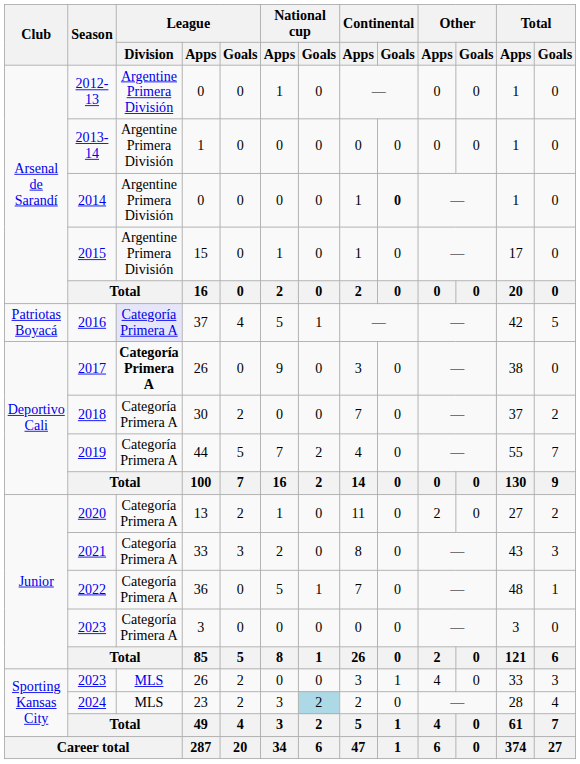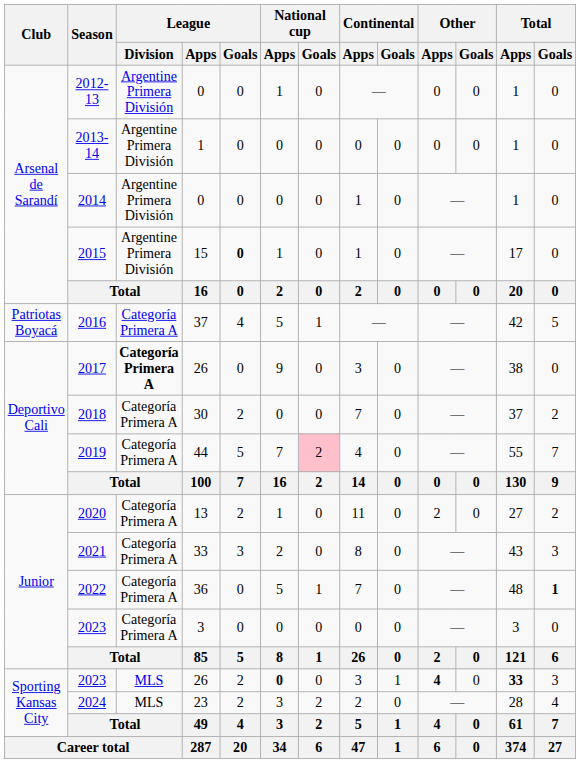(398, 200) bold -> (398, 200) normal
(240, 254) normal -> (240, 254) bold
(149, 322) lavender background -> (149, 322) no background
(319, 452) no background -> (319, 452) pink background
(555, 589) normal -> (555, 589) bold
(280, 680) normal -> (280, 680) bold
(437, 680) normal -> (437, 680) bold
(516, 680) normal -> (516, 680) bold
(319, 702) lightblue background -> (319, 702) no background
